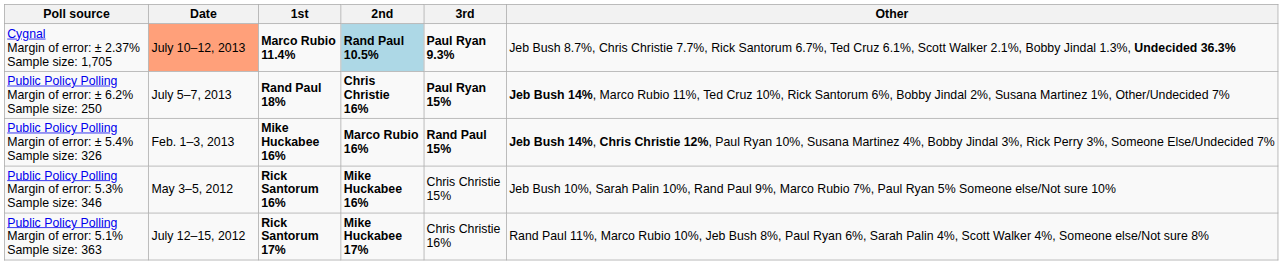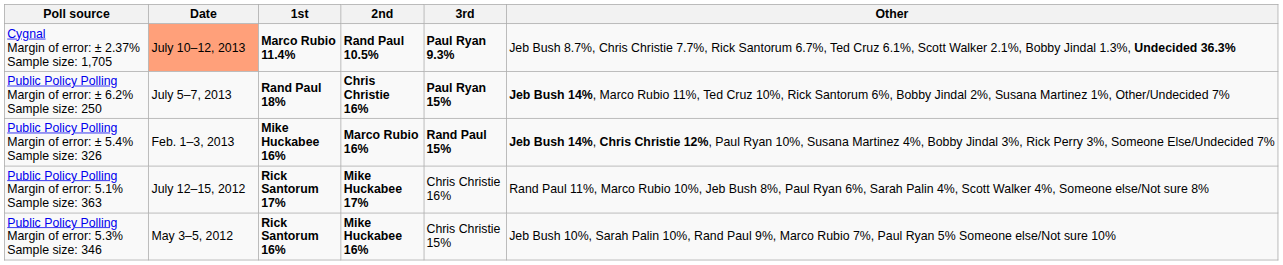(374, 47) lightblue background -> (374, 47) no background
rows swapped: (65, 236) <-> (65, 189)
